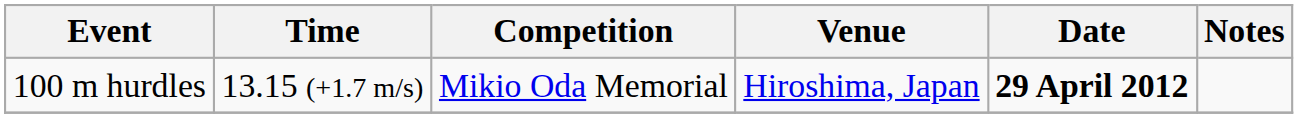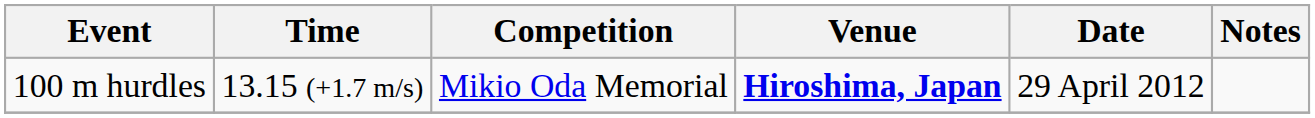(861, 84) normal -> (872, 84) bold
(1092, 84) bold -> (1111, 84) normal
